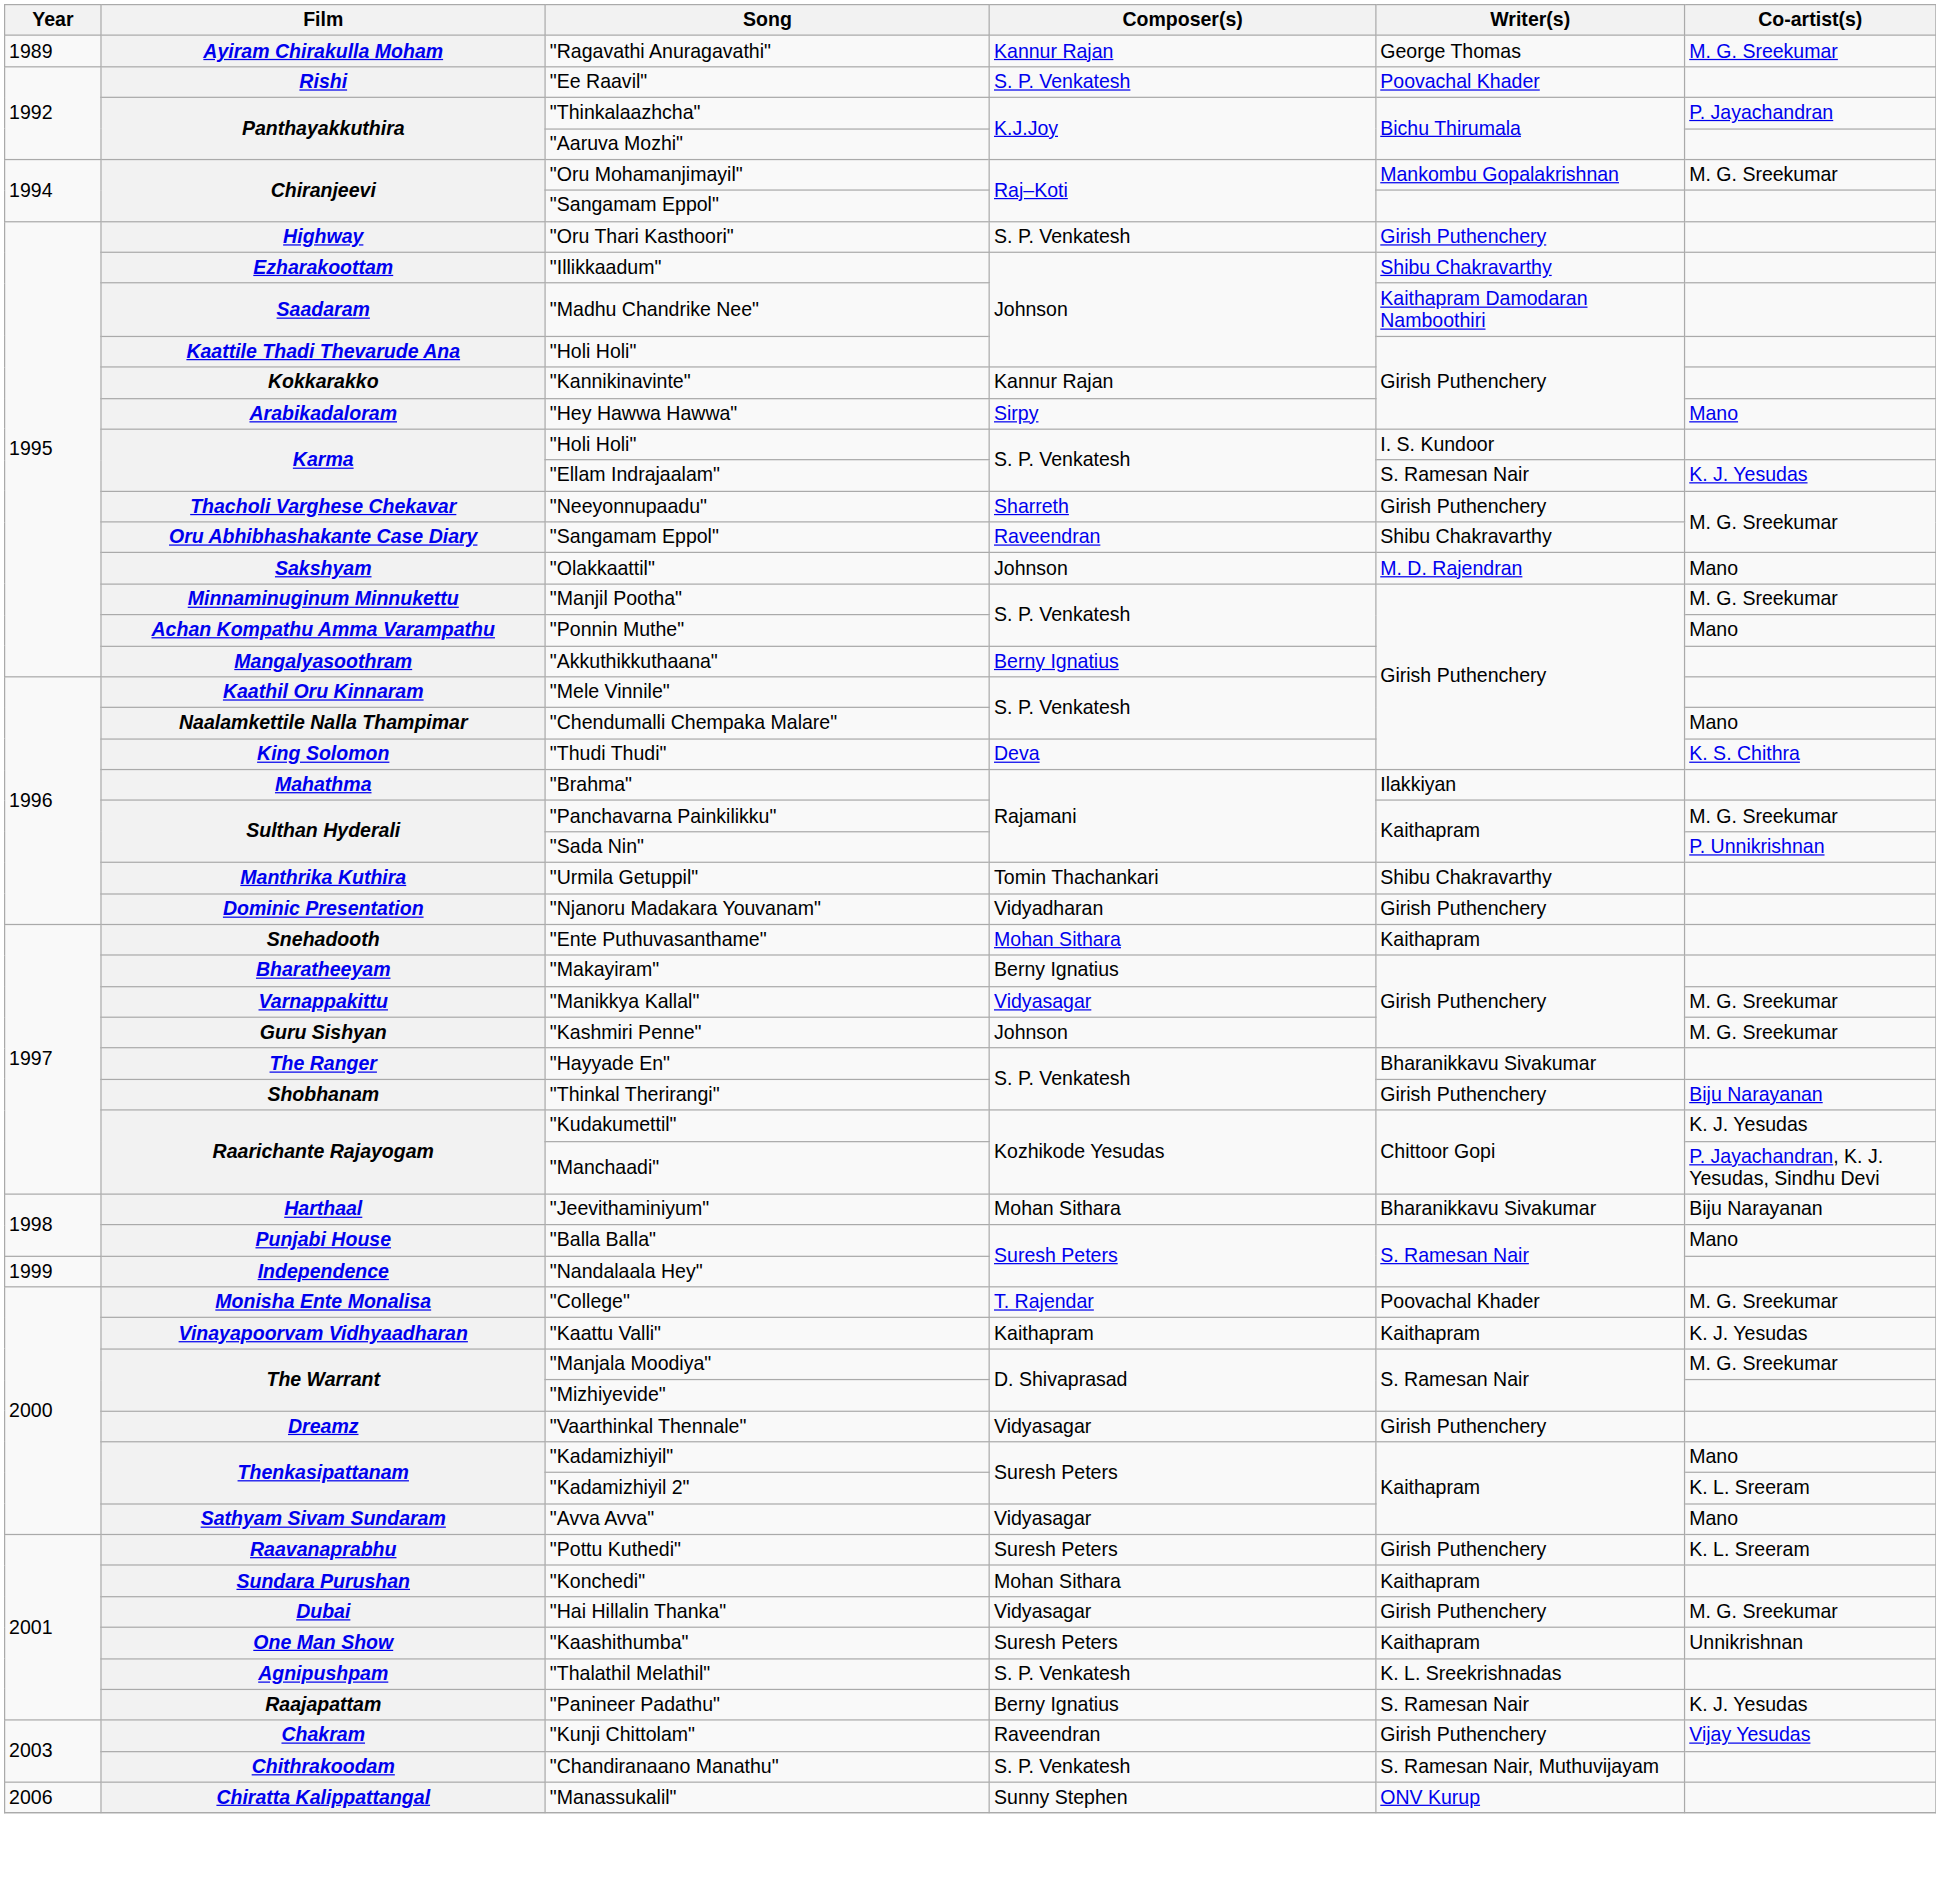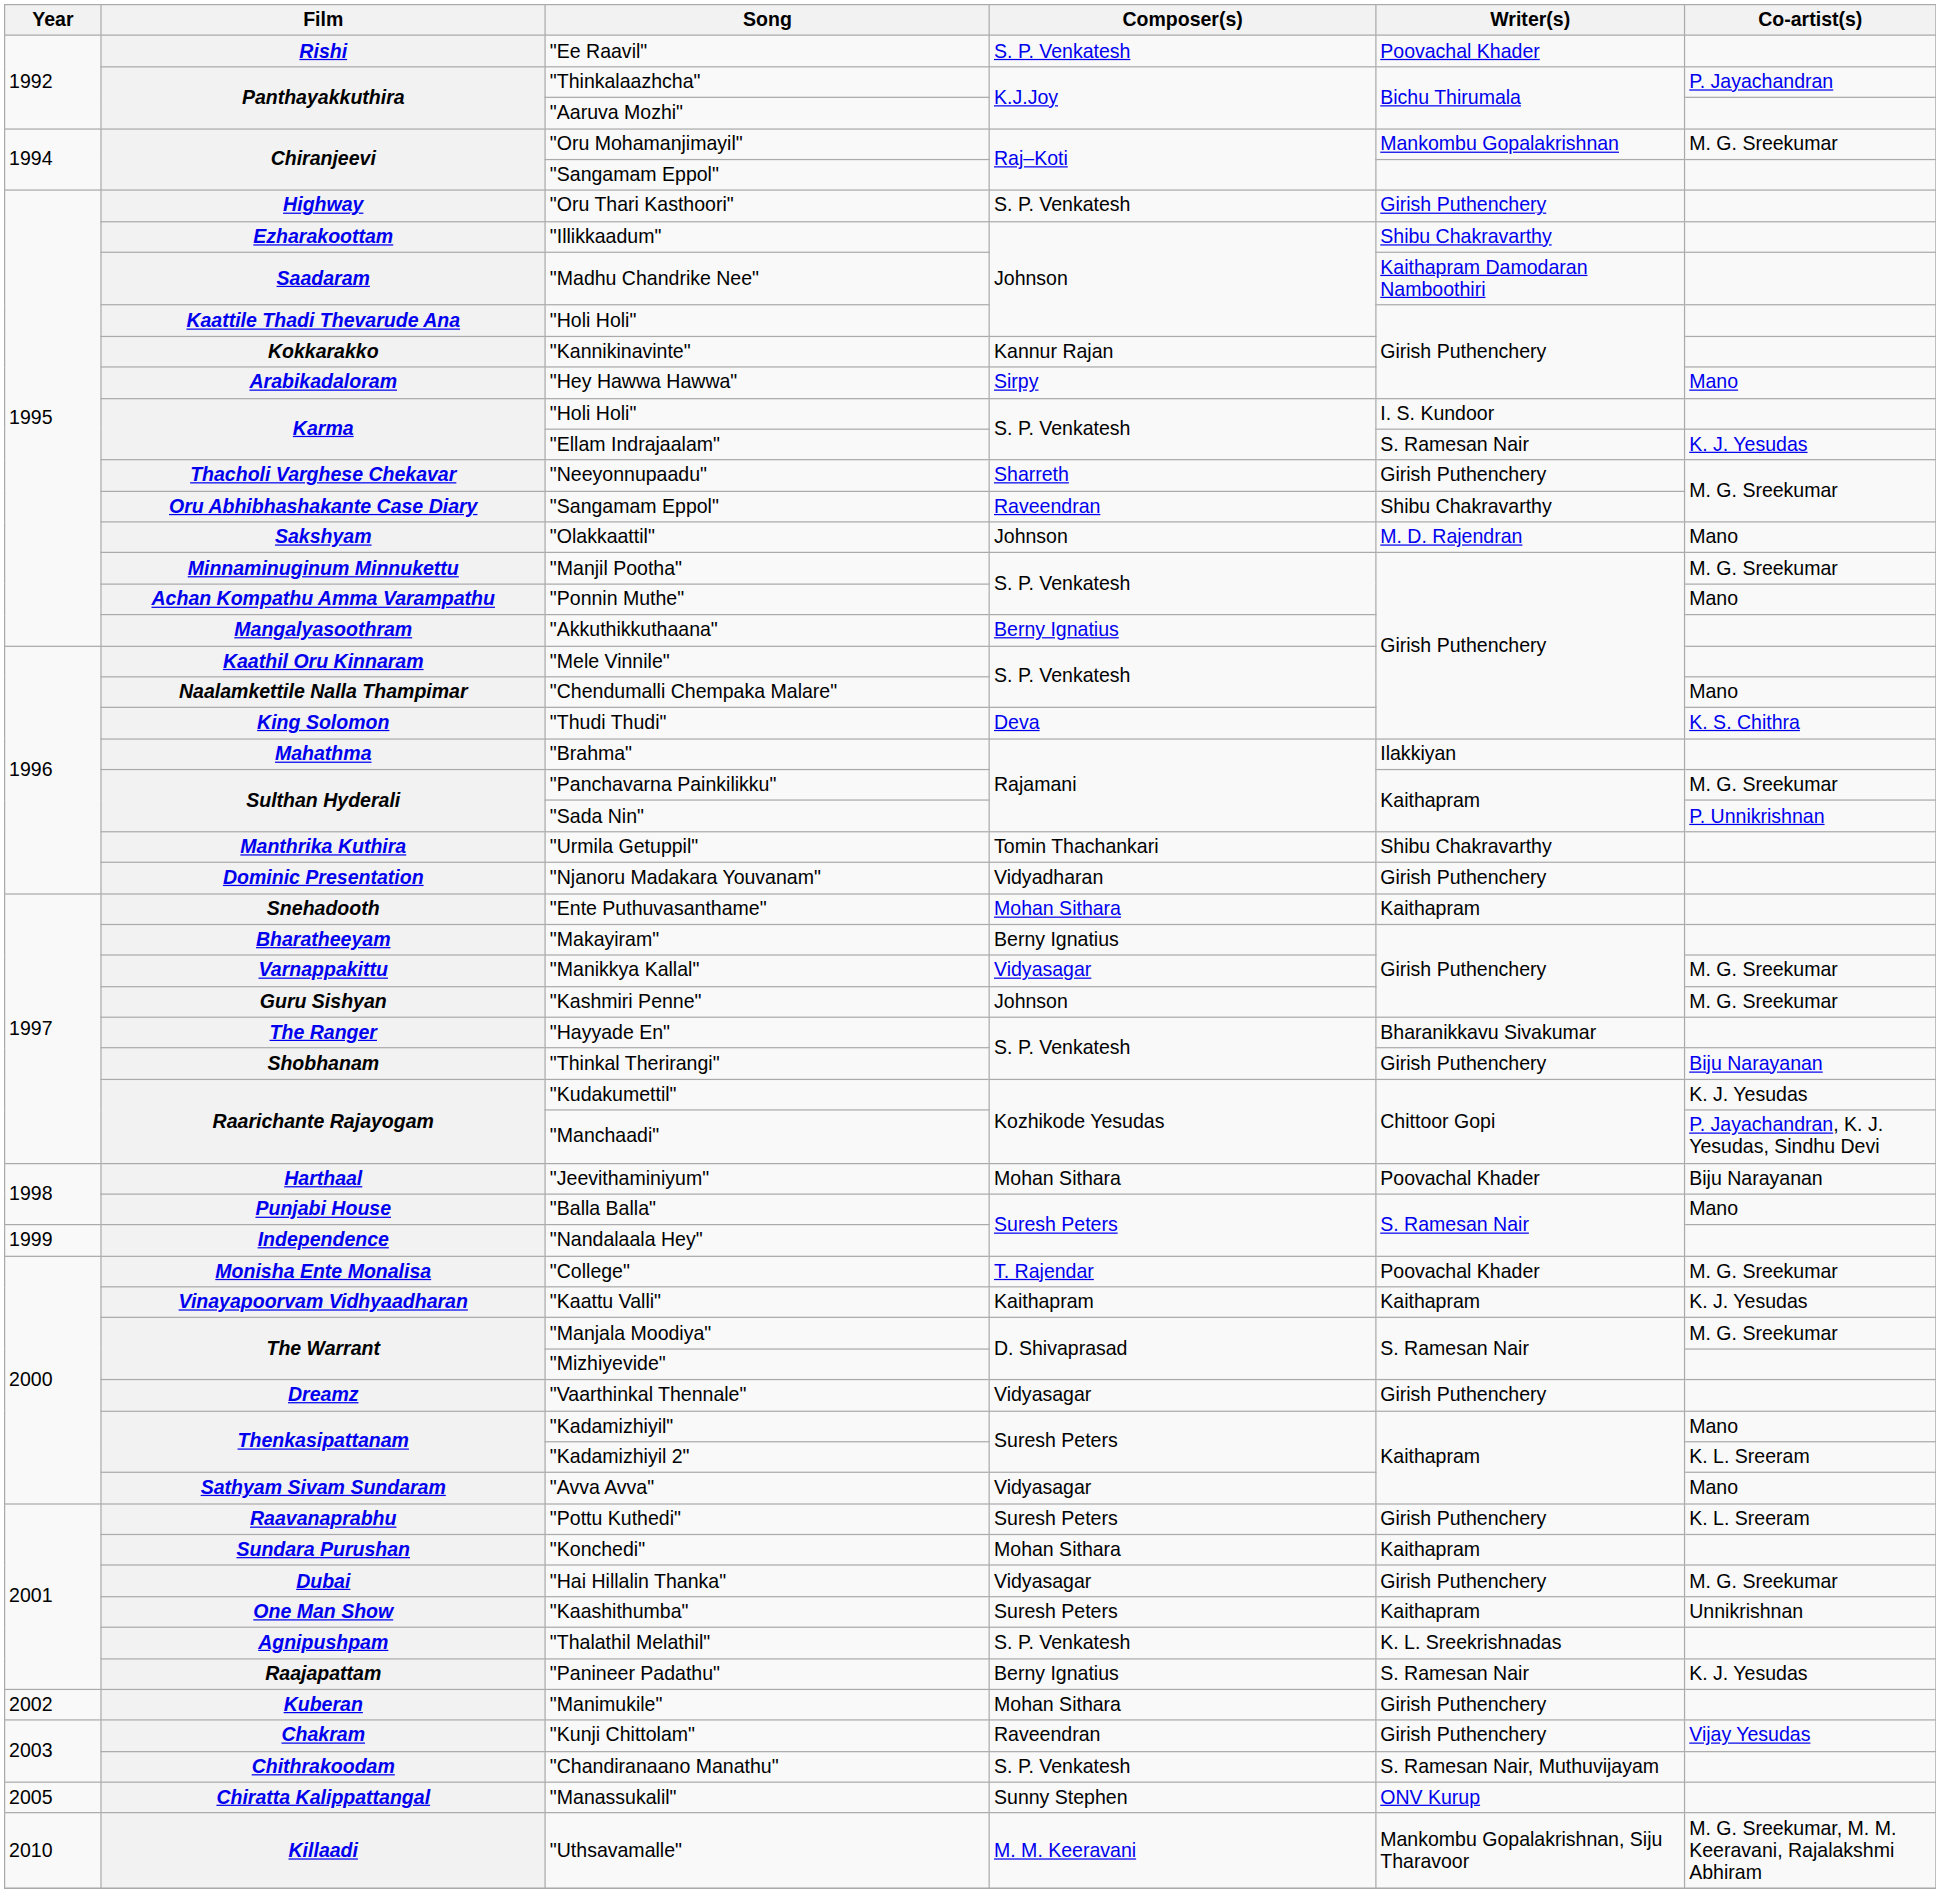- row: (323, 50)
(1488, 1209) Bharanikkavu Sivakumar -> (1460, 1178) Poovachal Khader
+ row: (323, 1704)
(31, 1797) 2006 -> (31, 1797) 2005
+ row: (323, 1850)
